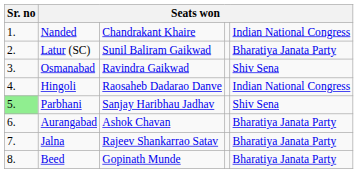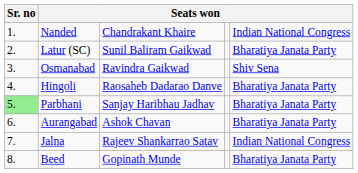(291, 86) Indian National Congress -> (284, 86) Bharatiya Janata Party
(256, 104) Shiv Sena -> (284, 104) Bharatiya Janata Party
(284, 141) Bharatiya Janata Party -> (291, 141) Indian National Congress
